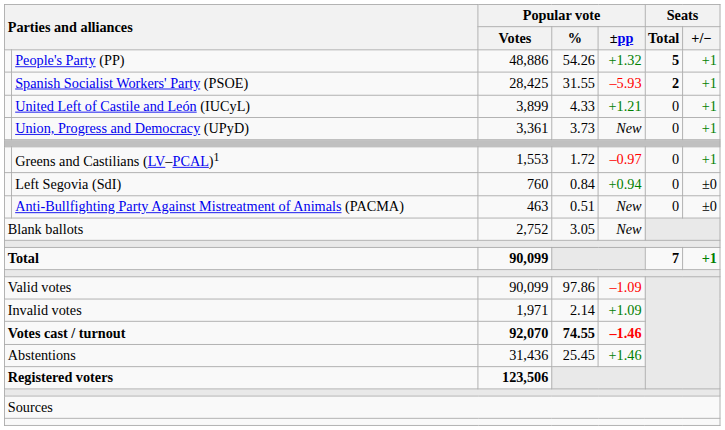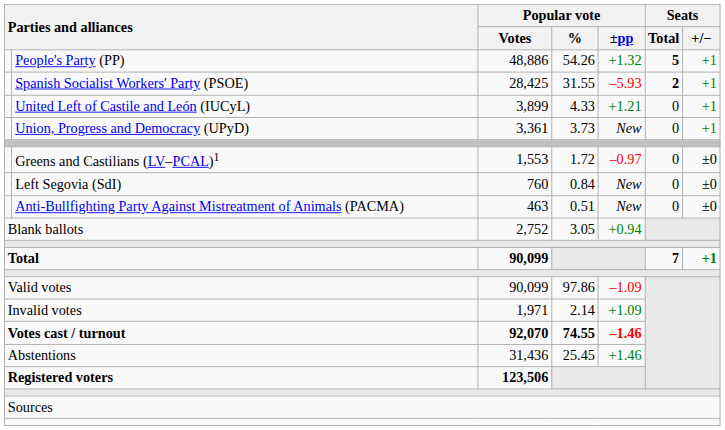(709, 159) +1 -> (709, 159) ±0
(625, 184) +0.94 -> (629, 184) New
(629, 229) New -> (625, 229) +0.94
